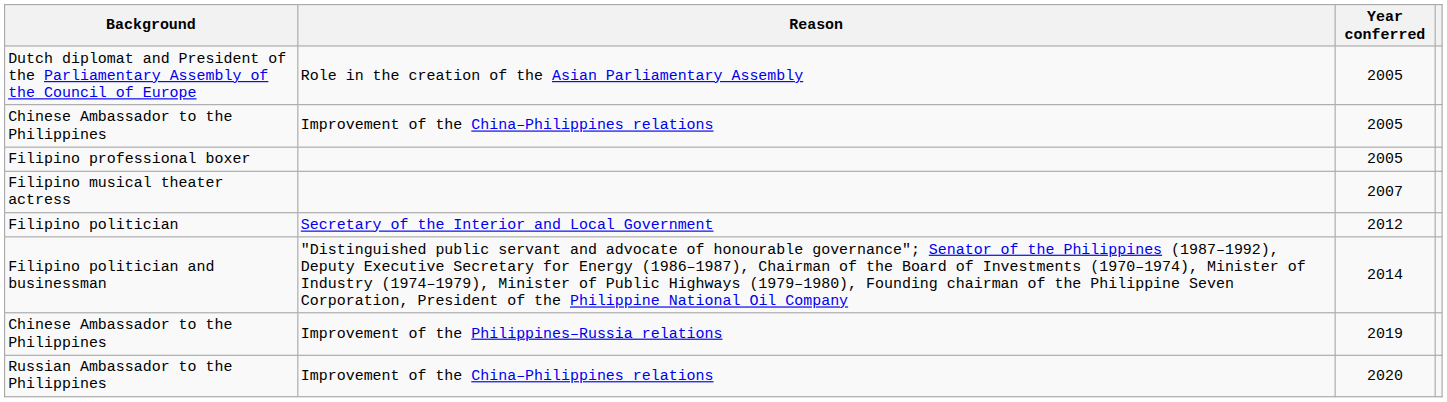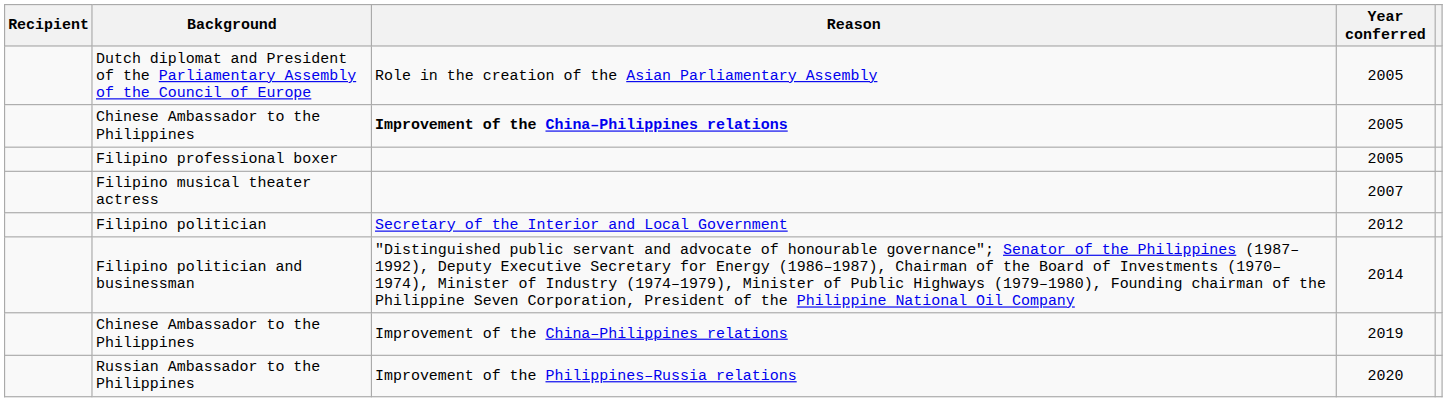+ column: (49, 25)
(507, 126) normal -> (581, 126) bold
(512, 334) Improvement of the Philippines–Russia relations -> (581, 334) Improvement of the China–Philippines relations
(507, 376) Improvement of the China–Philippines relations -> (586, 376) Improvement of the Philippines–Russia relations
